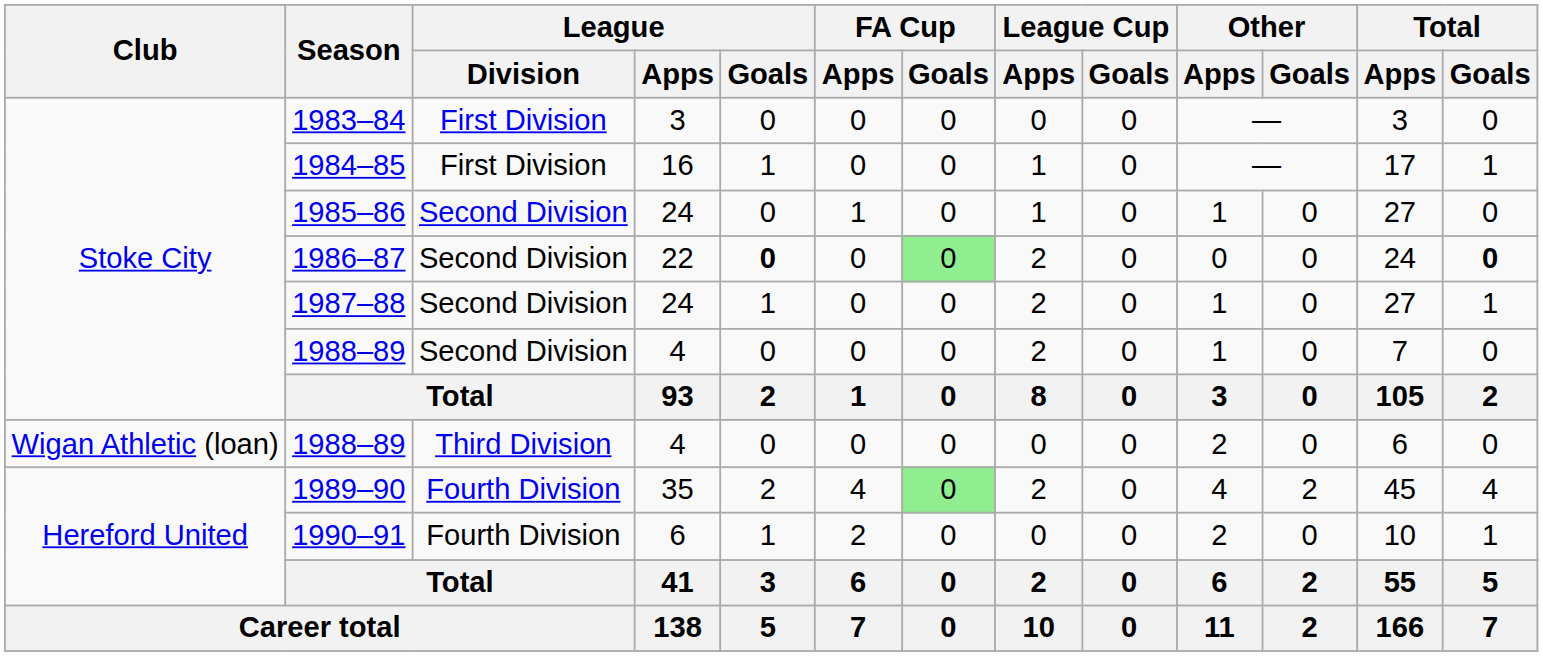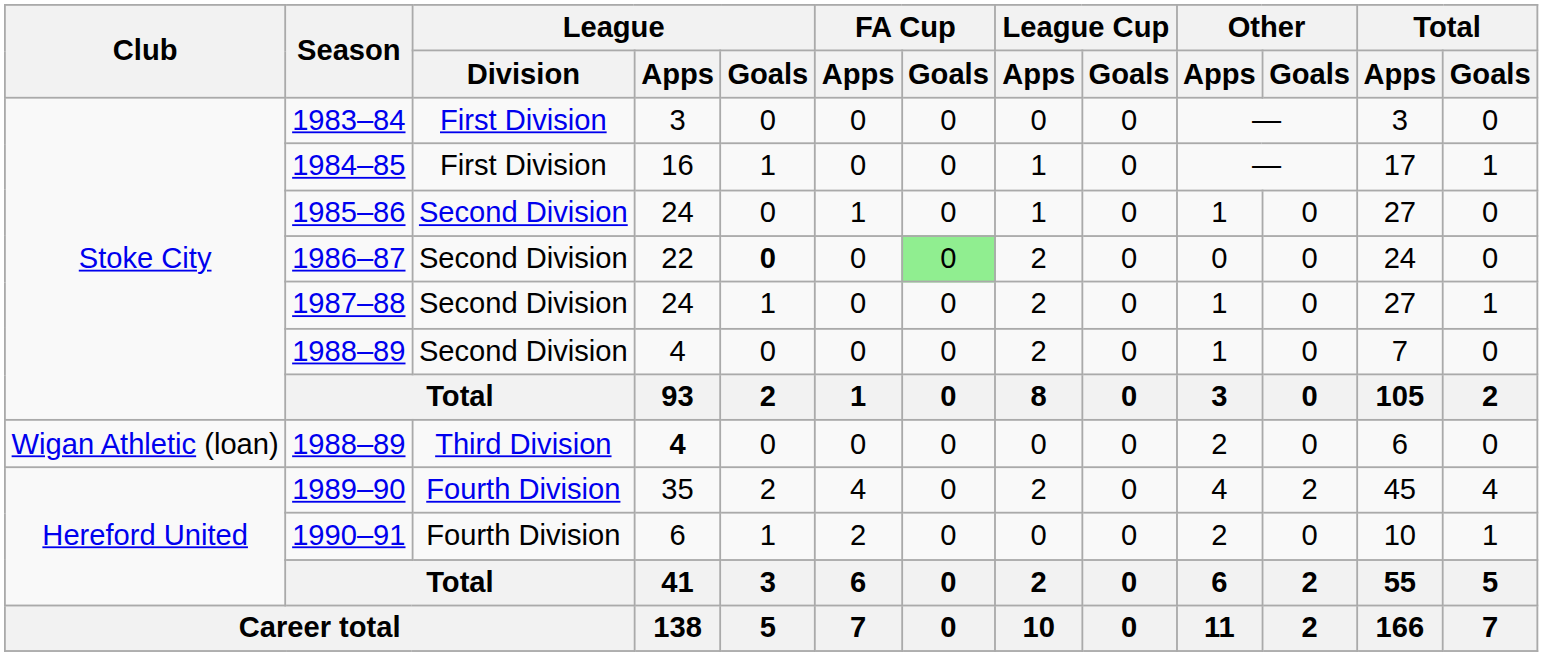(1490, 258) bold -> (1490, 258) normal
(678, 443) normal -> (678, 443) bold
(948, 489) lightgreen background -> (948, 489) no background
